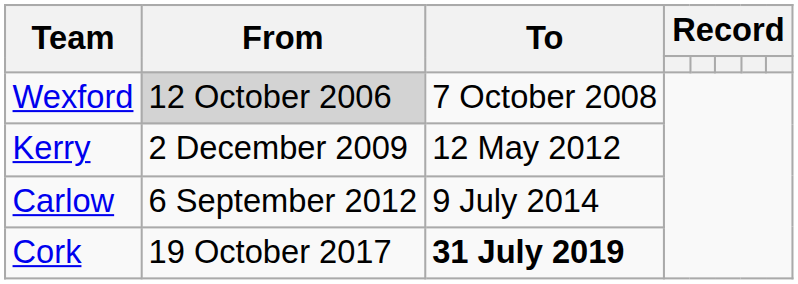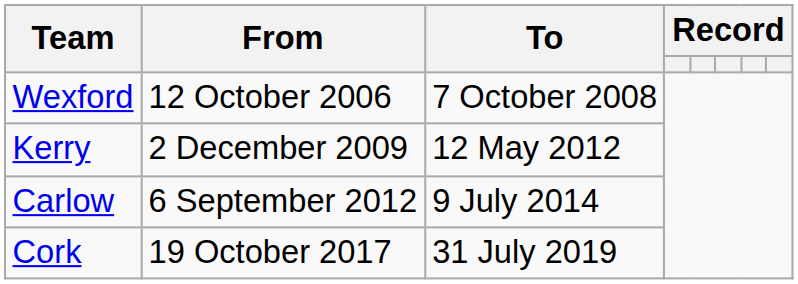(270, 97) lightgrey background -> (270, 97) no background
(528, 252) bold -> (525, 252) normal
